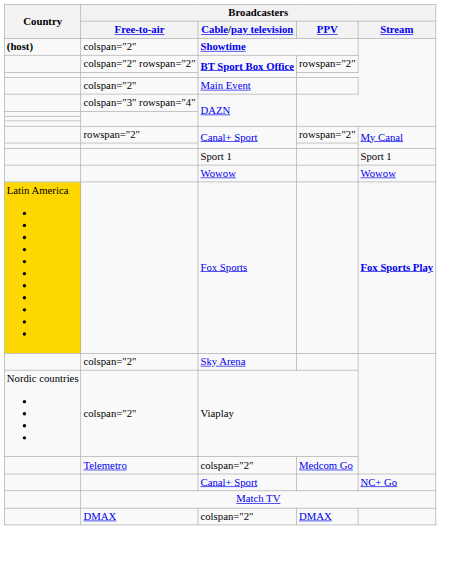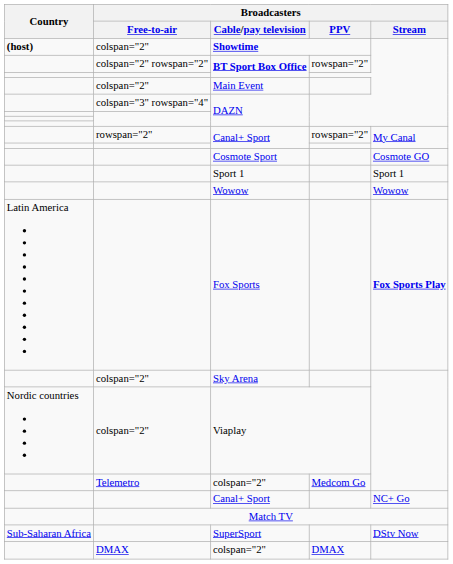+ row: (152, 157)
(43, 262) gold background -> (49, 279) no background
+ row: (152, 533)
